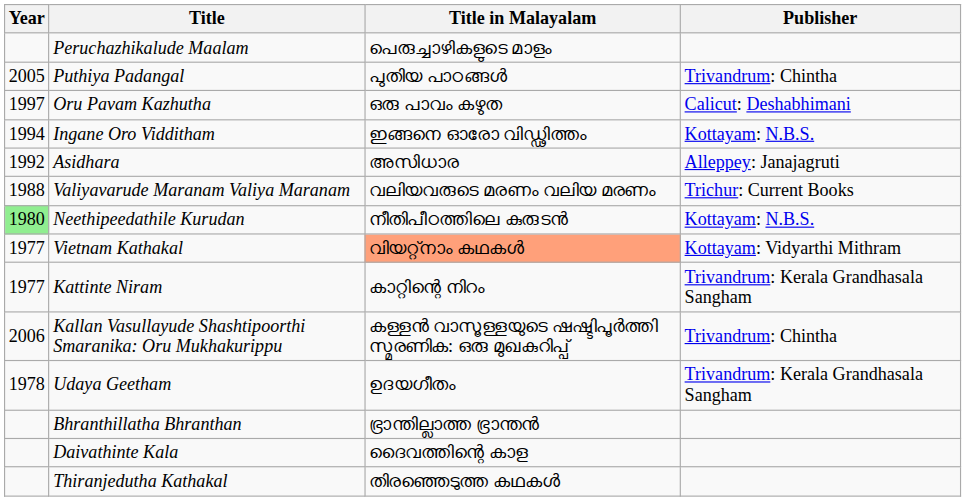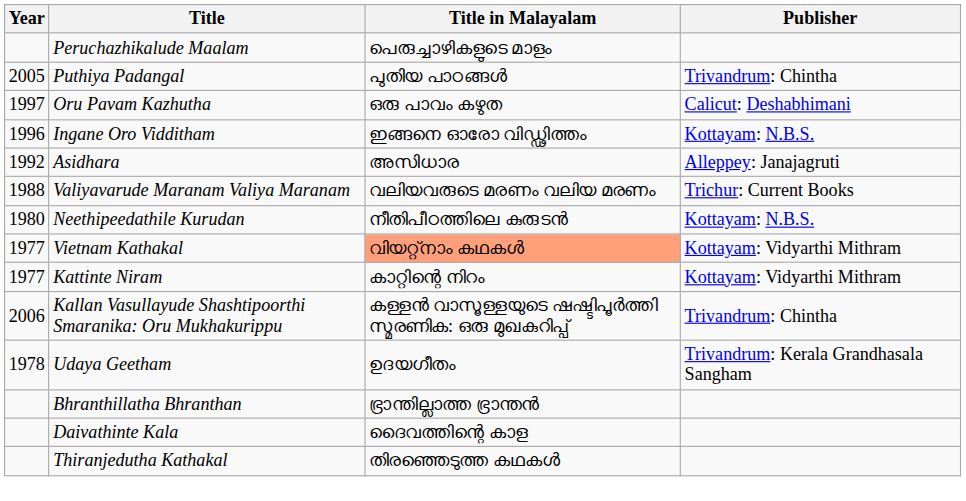(27, 133) 1994 -> (27, 133) 1996
(27, 219) lightgreen background -> (27, 219) no background
(804, 287) Trivandrum: Kerala Grandhasala Sangham -> (793, 276) Kottayam: Vidyarthi Mithram
